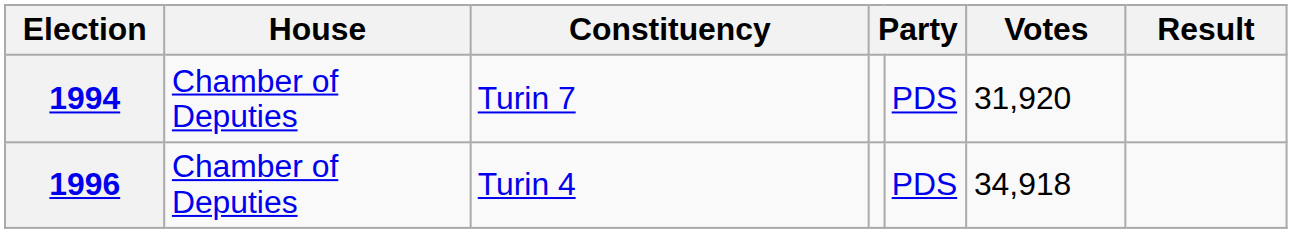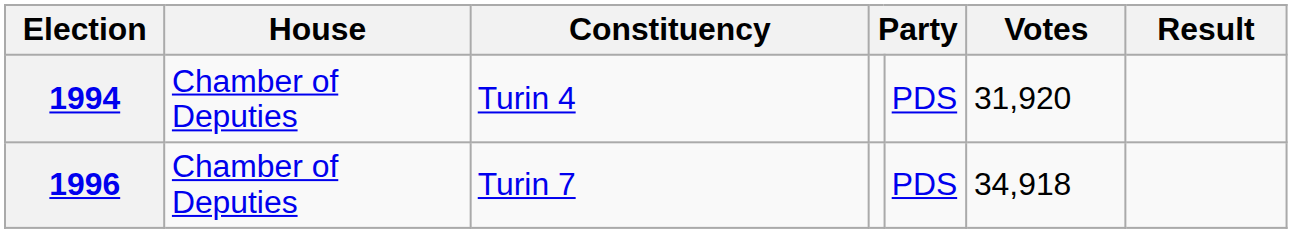(527, 98) Turin 7 -> (527, 98) Turin 4
(527, 184) Turin 4 -> (527, 184) Turin 7
